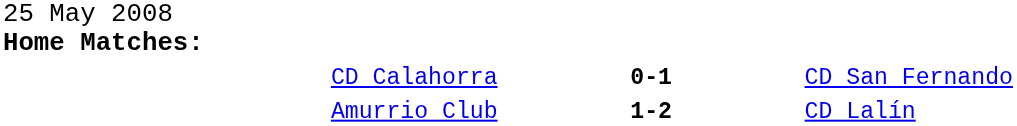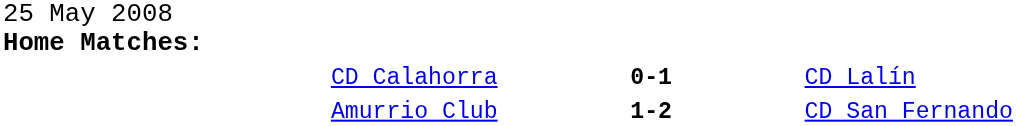(909, 78) CD San Fernando -> (860, 78) CD Lalín
(860, 112) CD Lalín -> (909, 112) CD San Fernando
